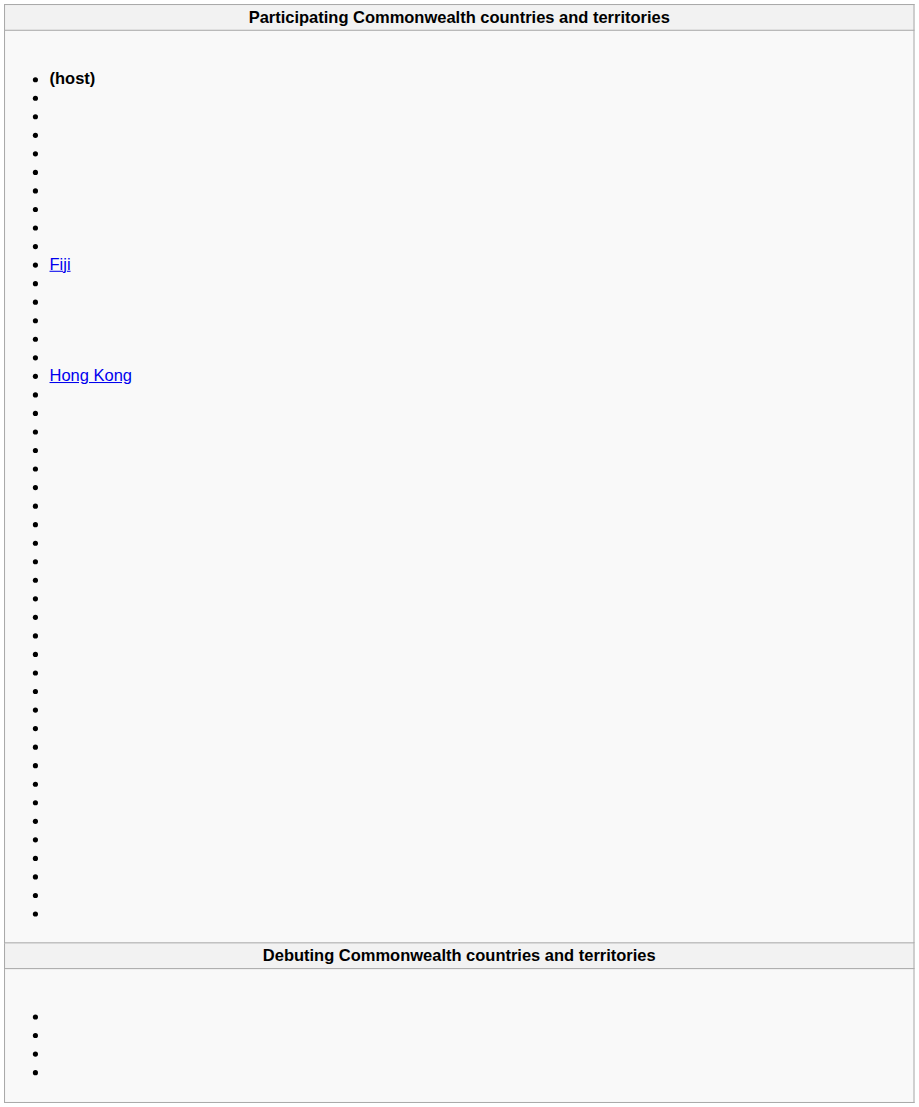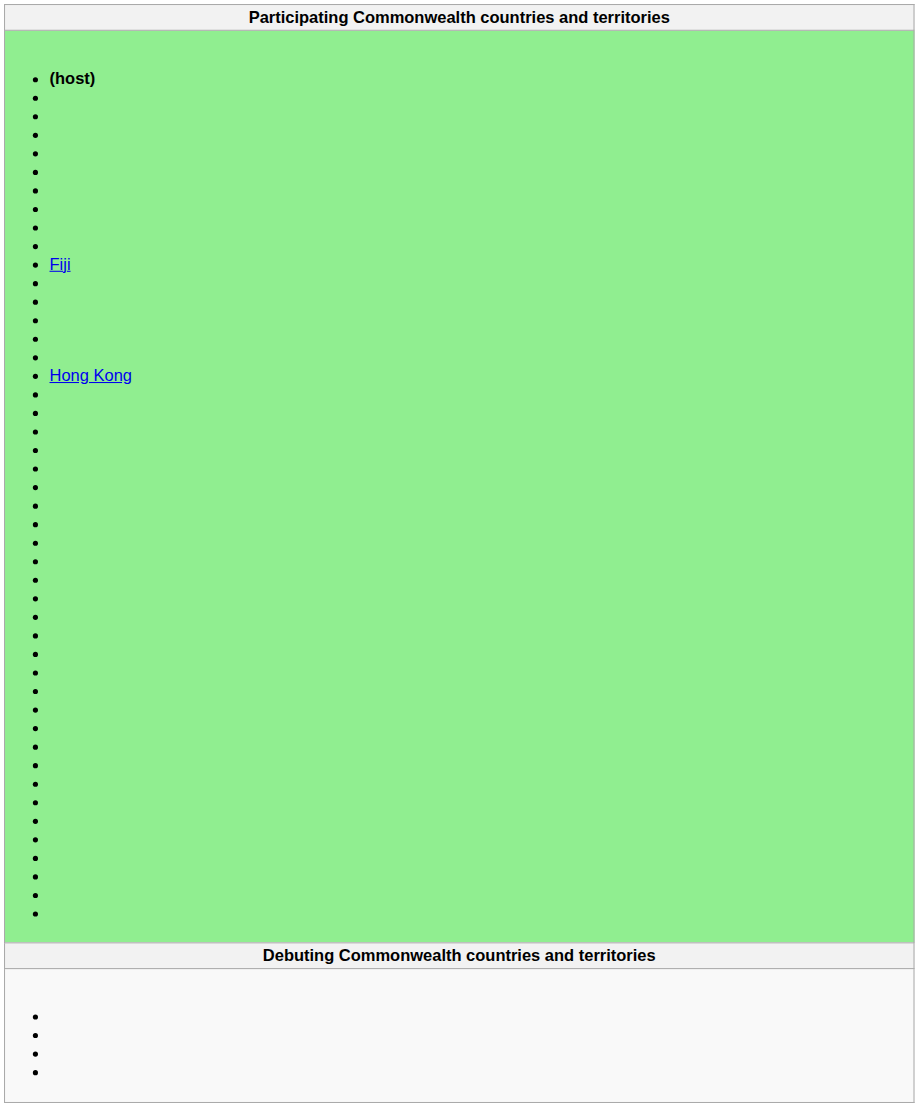(459, 496) no background -> (459, 496) lightgreen background
